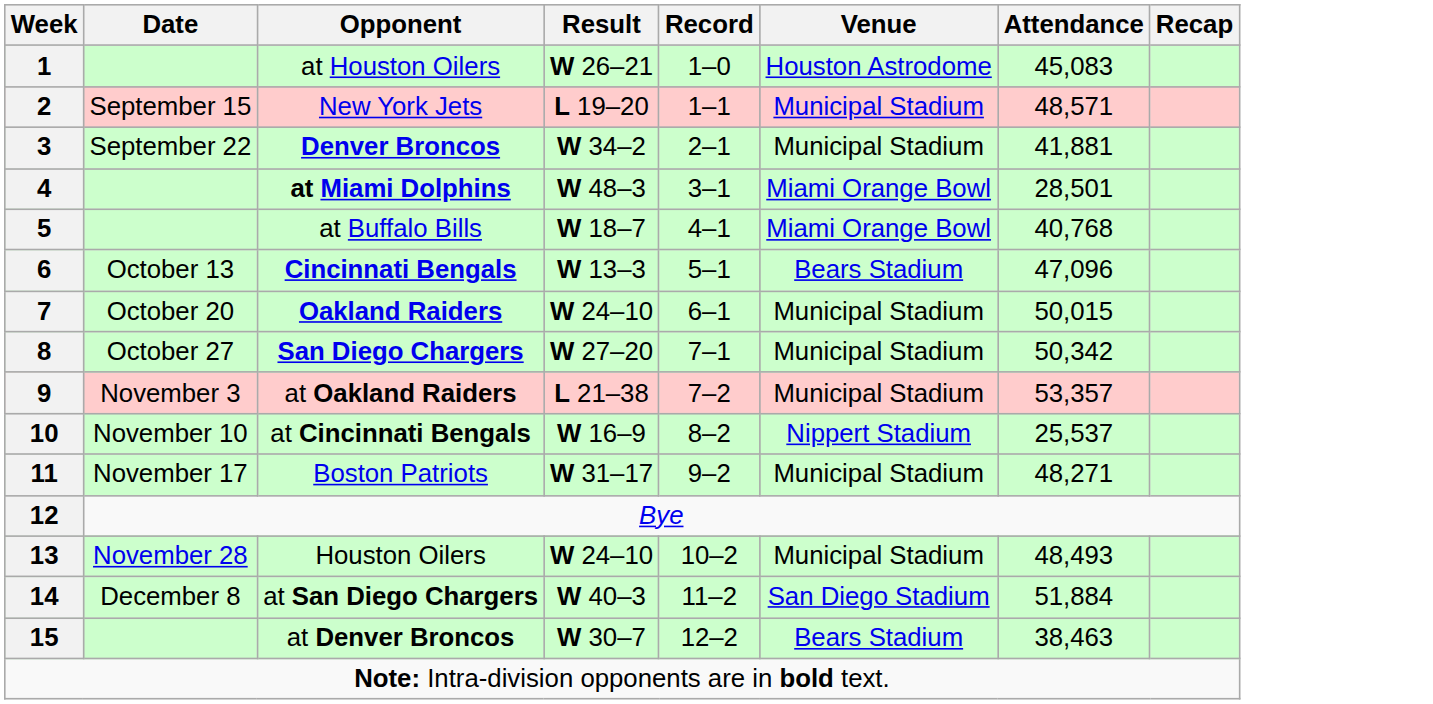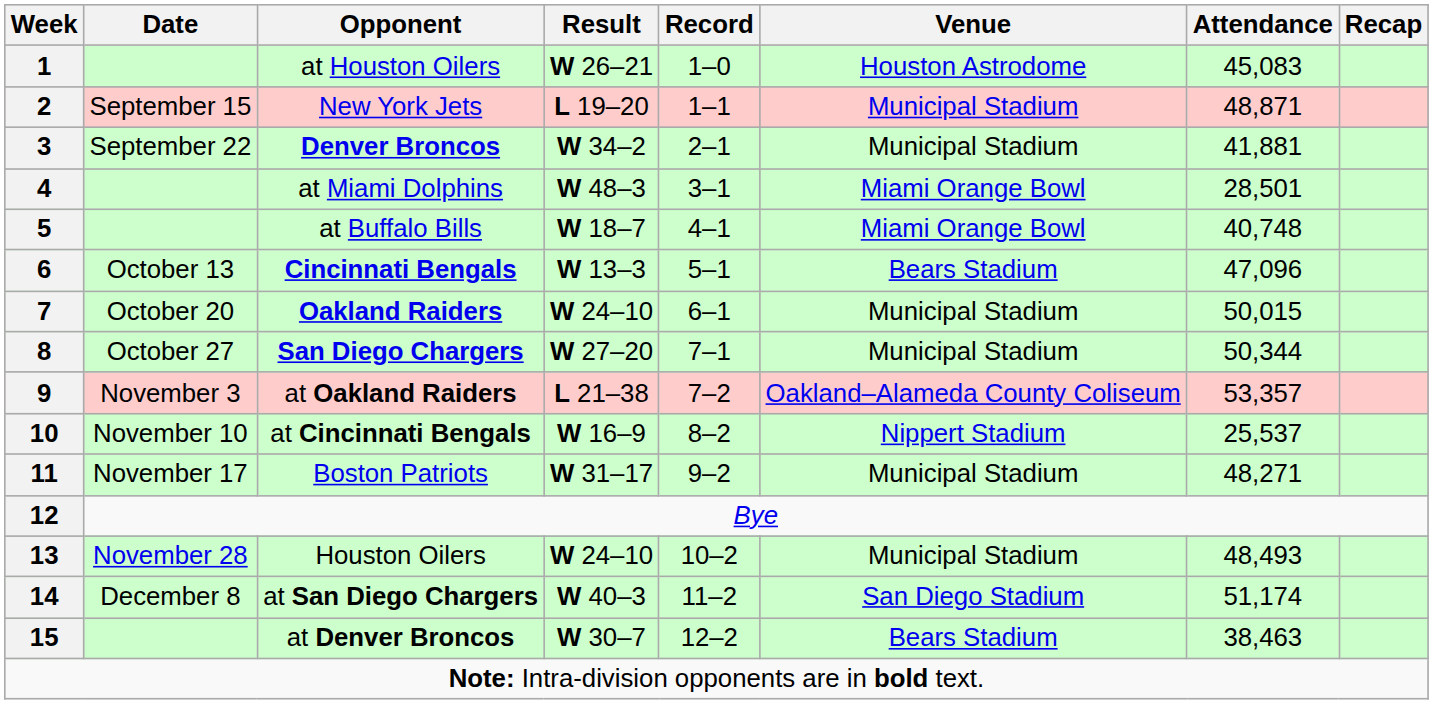(1074, 106) 48,571 -> (1263, 106) 48,871
(401, 188) bold -> (401, 188) normal
(1074, 229) 40,768 -> (1263, 229) 40,748
(1074, 351) 50,342 -> (1263, 351) 50,344
(879, 392) Municipal Stadium -> (973, 392) Oakland–Alameda County Coliseum
(1074, 596) 51,884 -> (1263, 596) 51,174
